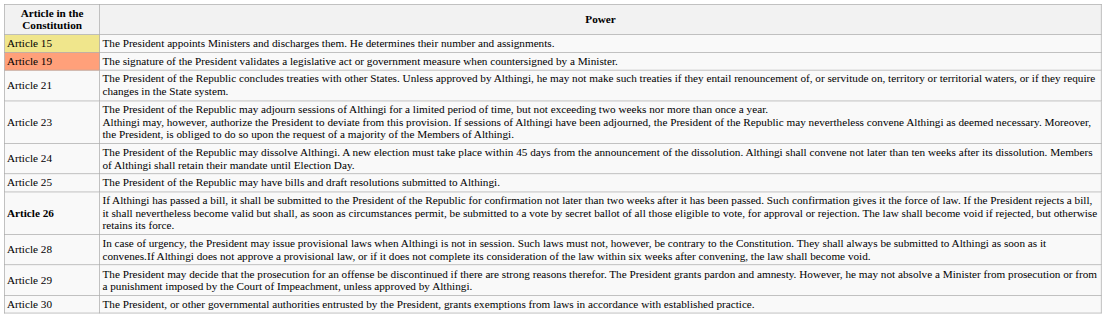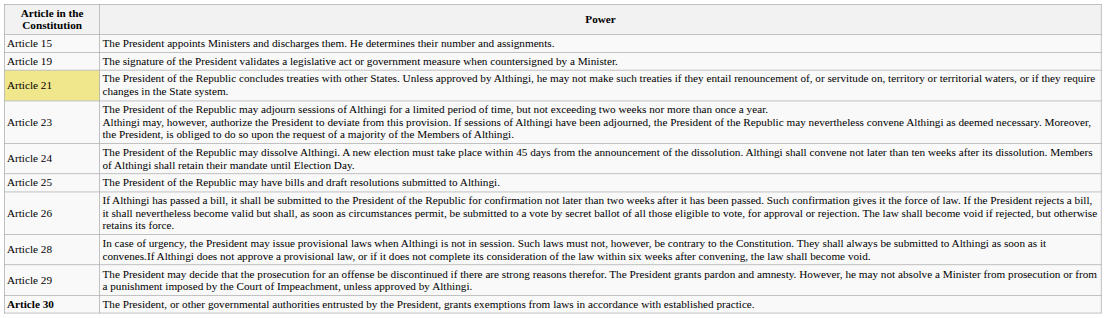(29, 43) khaki background -> (29, 43) no background
(29, 61) lightsalmon background -> (29, 61) no background
(29, 85) no background -> (29, 85) khaki background
(30, 213) bold -> (29, 213) normal
(29, 304) normal -> (30, 304) bold
